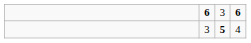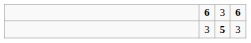(238, 29) 4 -> (238, 29) 3
